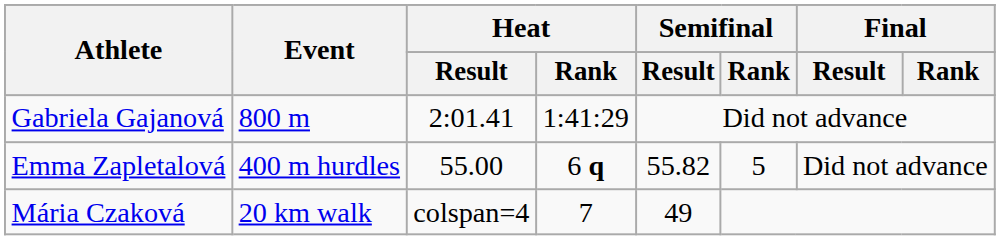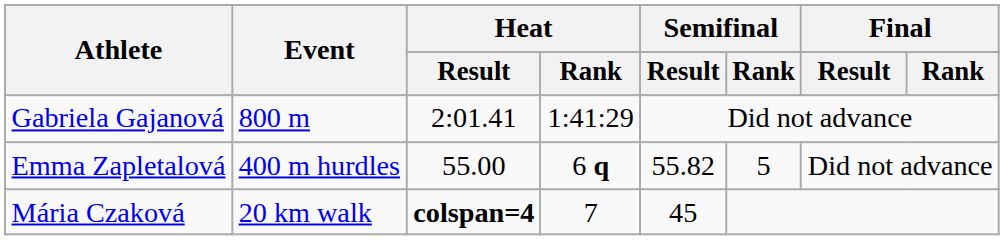(471, 211) normal -> (474, 211) bold
(678, 211) 49 -> (683, 211) 45
